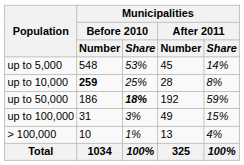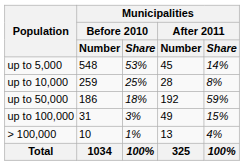(88, 83) bold -> (88, 83) normal
(136, 100) bold -> (136, 100) normal
